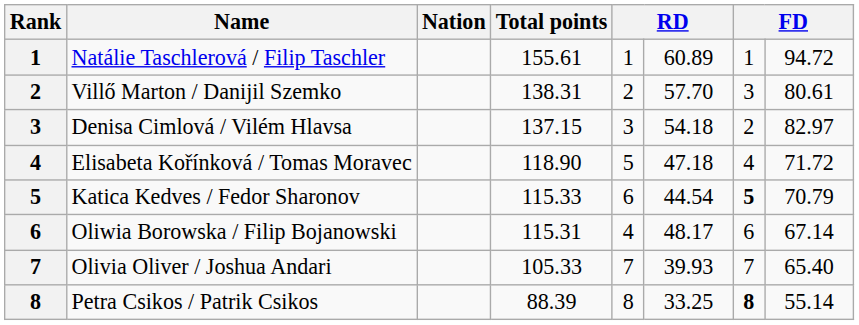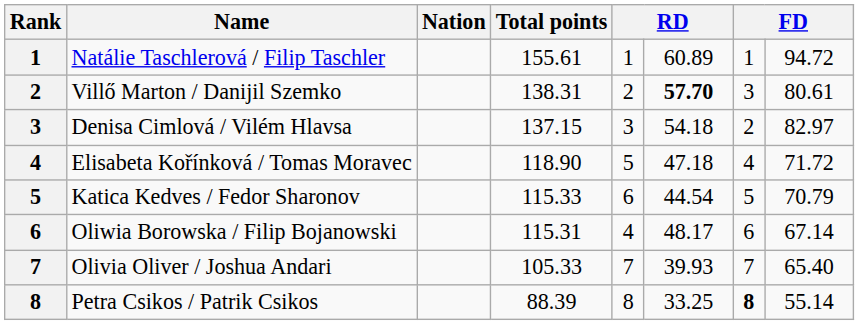(688, 92) normal -> (688, 92) bold
(749, 197) bold -> (749, 197) normal
